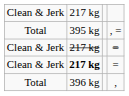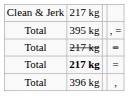(36, 47) Clean & Jerk -> (36, 47) Total
(36, 64) Clean & Jerk -> (36, 64) Total
